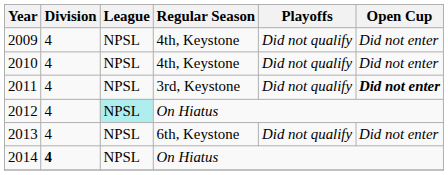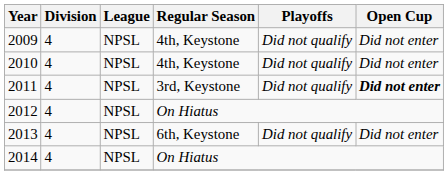(122, 110) paleturquoise background -> (122, 110) no background
(48, 157) bold -> (48, 157) normal
